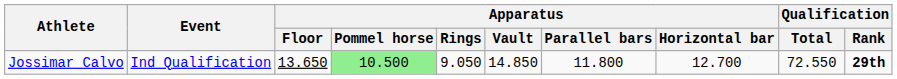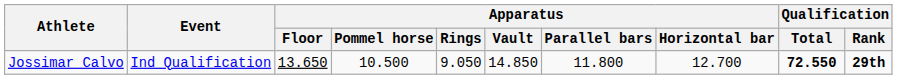(384, 62) lightgreen background -> (384, 62) no background
(812, 62) normal -> (812, 62) bold
